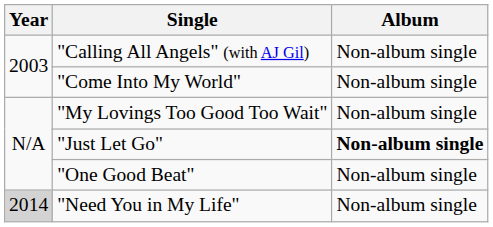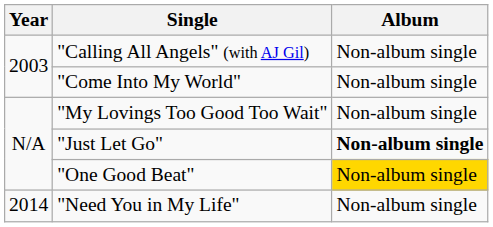(407, 174) no background -> (407, 174) gold background
(29, 205) lightgrey background -> (29, 205) no background
